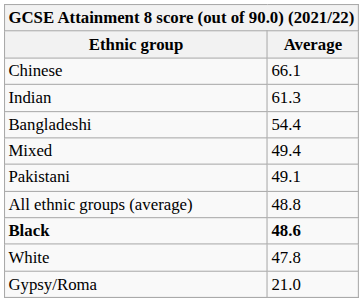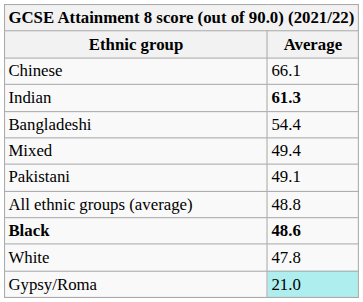(286, 97) normal -> (286, 97) bold
(286, 284) no background -> (286, 284) paleturquoise background
